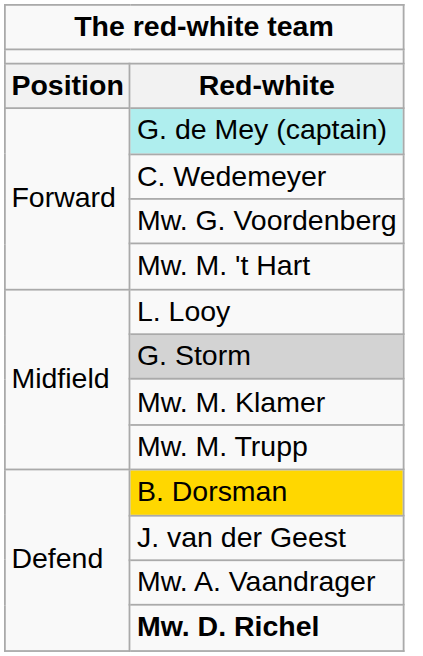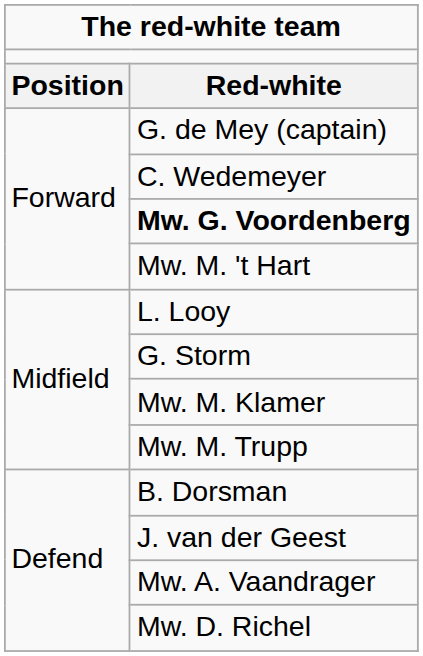(262, 130) paleturquoise background -> (262, 130) no background
(267, 220) normal -> (274, 220) bold
(194, 356) lightgrey background -> (194, 356) no background
(212, 491) gold background -> (212, 491) no background
(228, 627) bold -> (224, 627) normal
